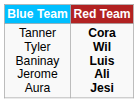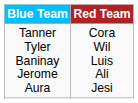(102, 60) bold -> (102, 60) normal
